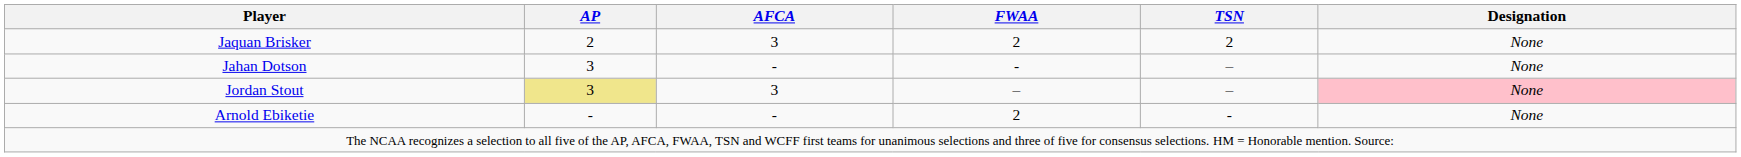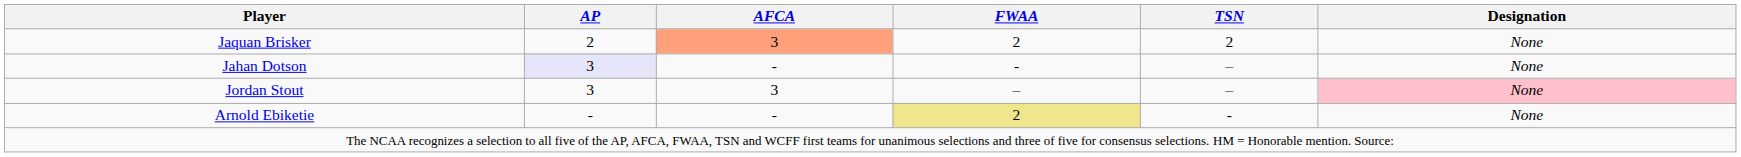(774, 41) no background -> (774, 41) lightsalmon background
(590, 66) no background -> (590, 66) lavender background
(590, 90) khaki background -> (590, 90) no background
(1016, 115) no background -> (1016, 115) khaki background
